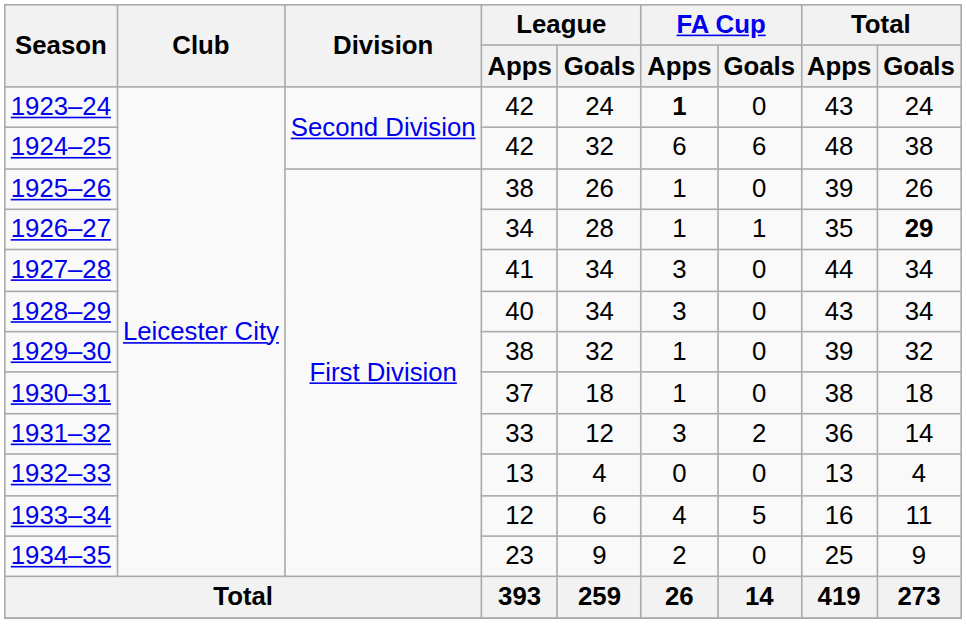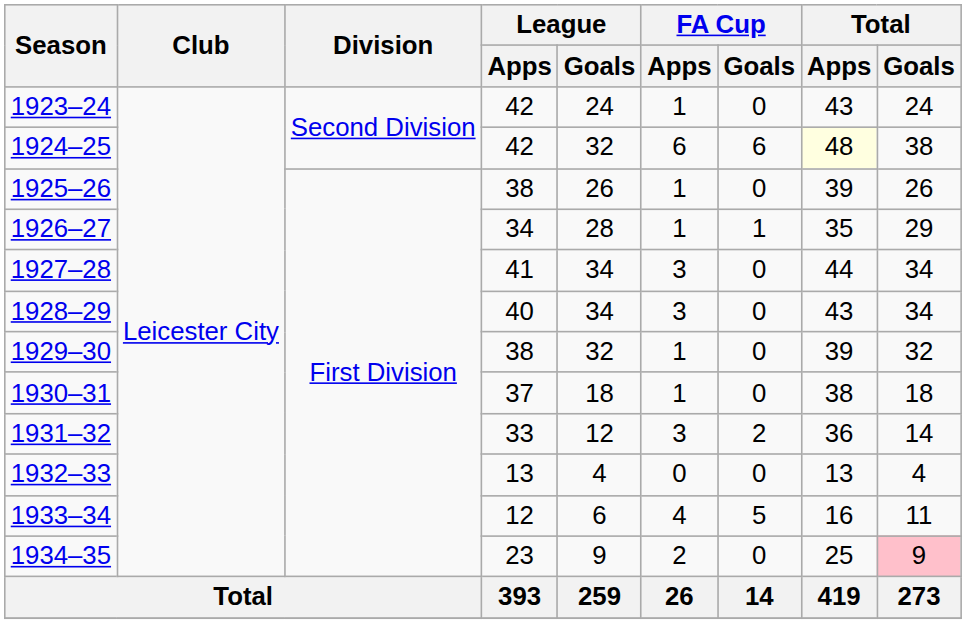(679, 106) bold -> (679, 106) normal
(839, 147) no background -> (839, 147) lightyellow background
(919, 229) bold -> (919, 229) normal
(919, 556) no background -> (919, 556) pink background
